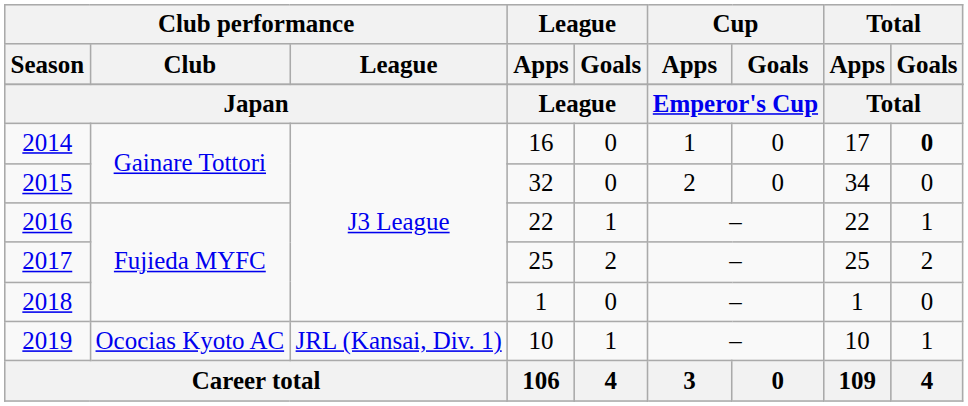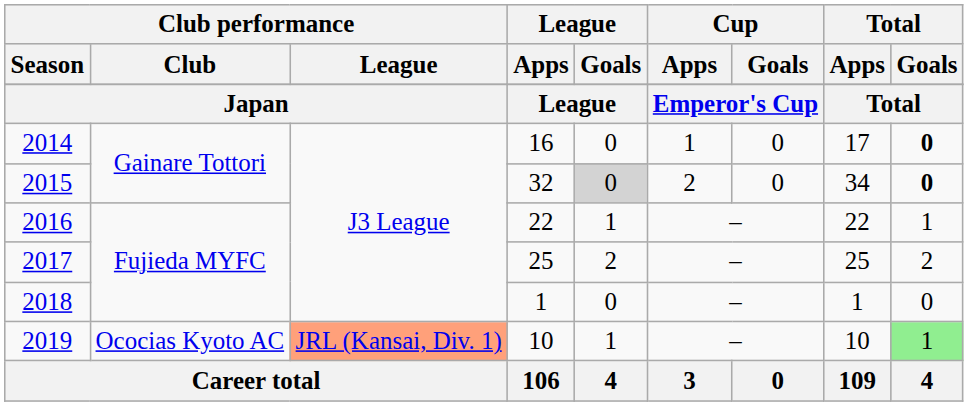(611, 182) no background -> (611, 182) lightgrey background
(927, 182) normal -> (927, 182) bold
(399, 340) no background -> (399, 340) lightsalmon background
(927, 340) no background -> (927, 340) lightgreen background
